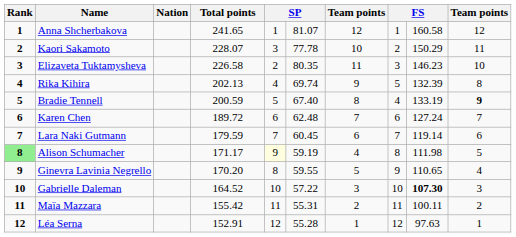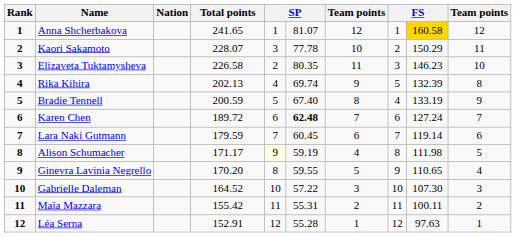(427, 30) no background -> (427, 30) gold background
(479, 100) bold -> (479, 100) normal
(305, 118) normal -> (305, 118) bold
(20, 153) lightgreen background -> (20, 153) no background
(427, 188) bold -> (427, 188) normal
